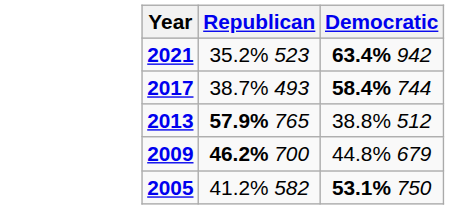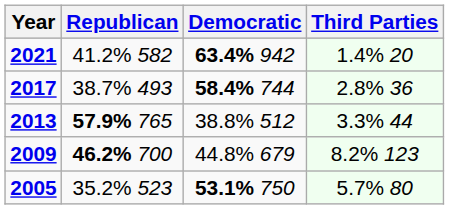+ column: (375, 22)
(259, 55) 35.2% 523 -> (122, 55) 41.2% 582
(259, 187) 41.2% 582 -> (122, 187) 35.2% 523
